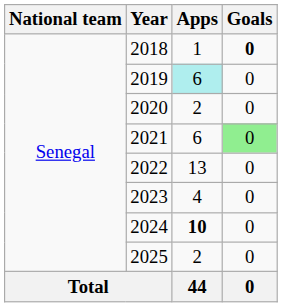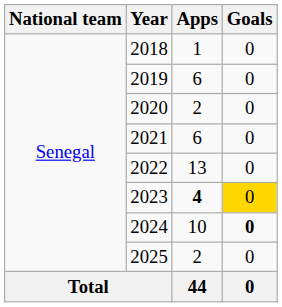(250, 49) bold -> (250, 49) normal
(197, 78) paleturquoise background -> (197, 78) no background
(250, 138) lightgreen background -> (250, 138) no background
(197, 197) normal -> (197, 197) bold
(250, 197) no background -> (250, 197) gold background
(197, 227) bold -> (197, 227) normal
(250, 227) normal -> (250, 227) bold
